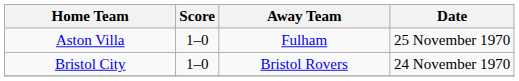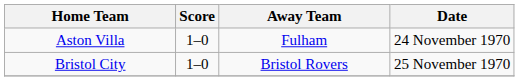(452, 40) 25 November 1970 -> (452, 40) 24 November 1970
(452, 64) 24 November 1970 -> (452, 64) 25 November 1970
